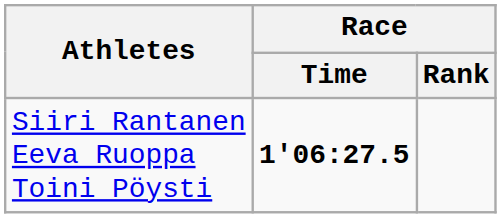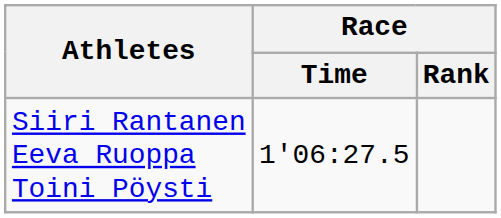(334, 155) bold -> (334, 155) normal
